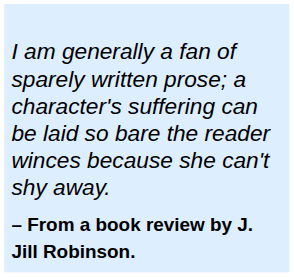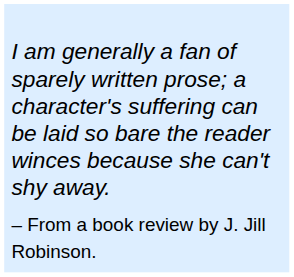(132, 237) bold -> (139, 238) normal
